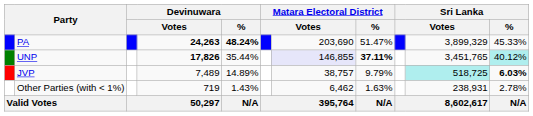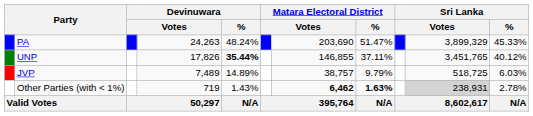(205, 42) bold -> (205, 42) normal
(242, 42) bold -> (242, 42) normal
(205, 57) bold -> (205, 57) normal
(242, 57) normal -> (242, 57) bold
(336, 57) lavender background -> (336, 57) no background
(376, 57) bold -> (377, 57) normal
(510, 57) paleturquoise background -> (510, 57) no background
(470, 73) paleturquoise background -> (470, 73) no background
(513, 73) bold -> (513, 73) normal
(342, 88) normal -> (342, 88) bold
(379, 88) normal -> (379, 88) bold
(470, 88) no background -> (470, 88) lightgrey background
